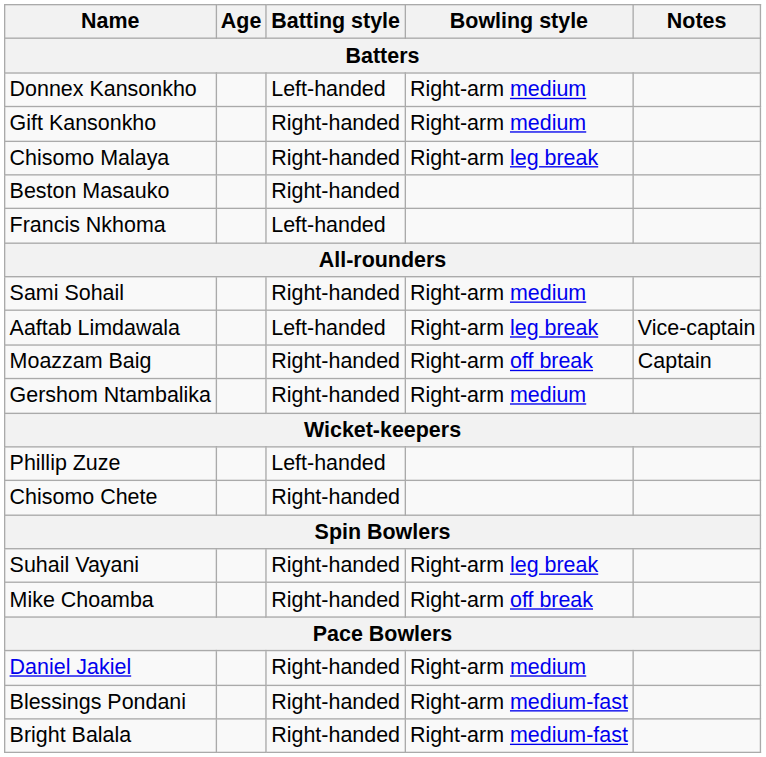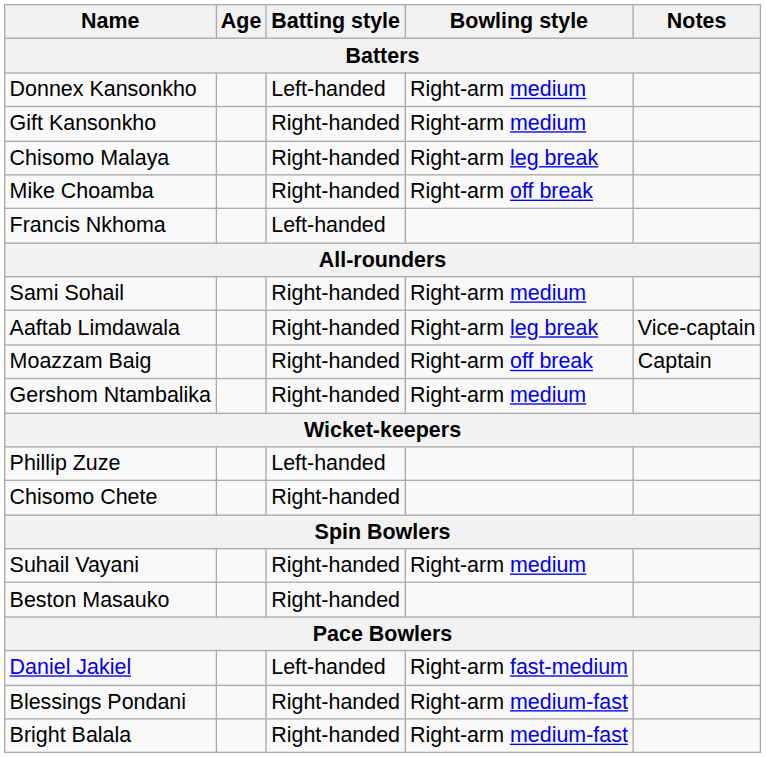rows swapped: (89, 191) <-> (82, 599)
(328, 327) Left-handed -> (336, 327) Right-handed
(504, 565) Right-arm leg break -> (498, 565) Right-arm medium
(336, 667) Right-handed -> (328, 667) Left-handed
(498, 667) Right-arm medium -> (519, 667) Right-arm fast-medium
